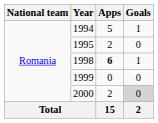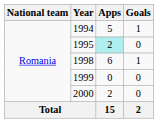(110, 45) no background -> (110, 45) paleturquoise background
(110, 61) bold -> (110, 61) normal
(138, 93) lightgrey background -> (138, 93) no background
